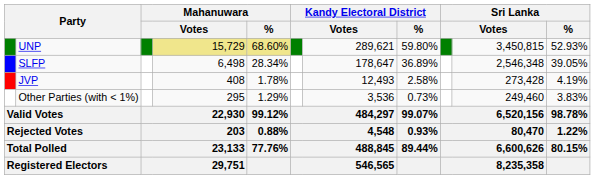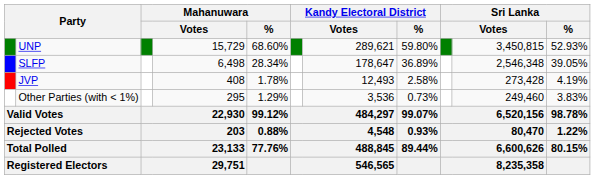(228, 47) khaki background -> (228, 47) no background
(270, 47) khaki background -> (270, 47) no background
